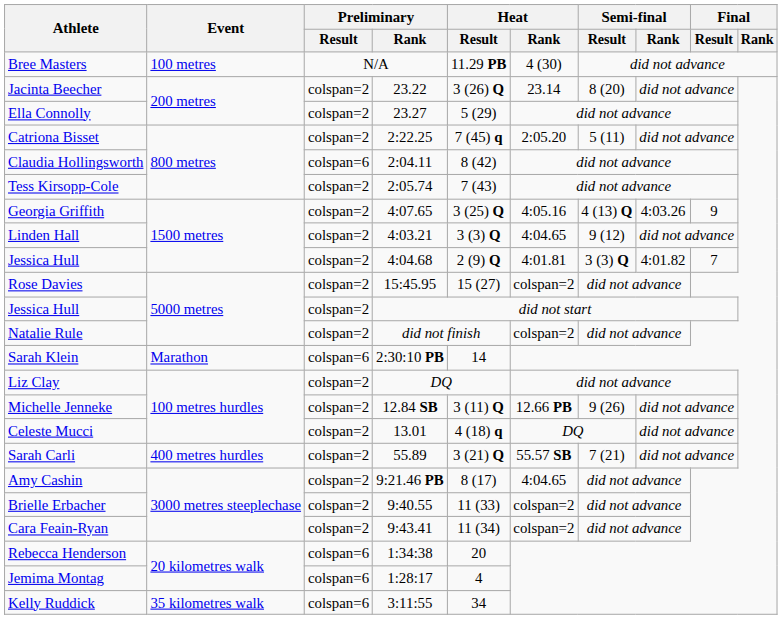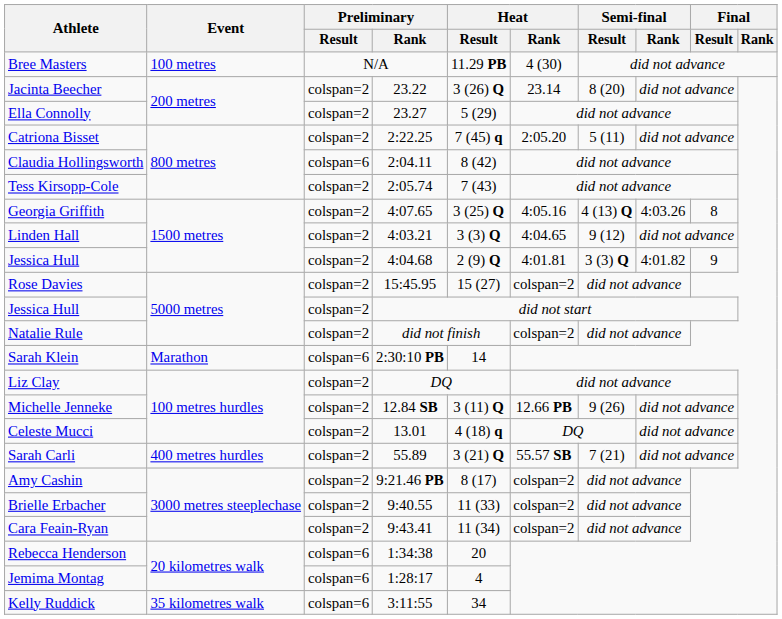(714, 211) 9 -> (714, 211) 8
(714, 260) 7 -> (714, 260) 9
(544, 480) 4:04.65 -> (544, 480) colspan=2
